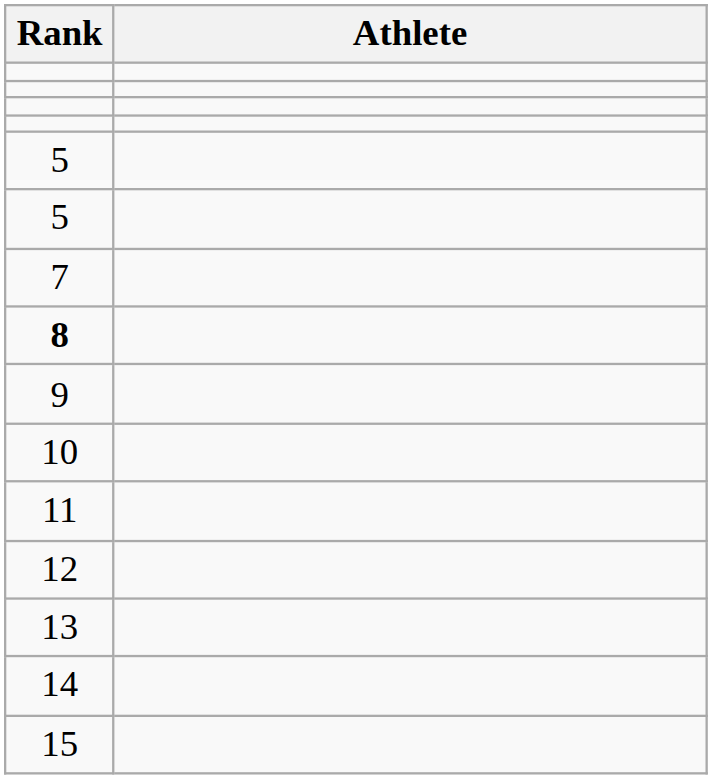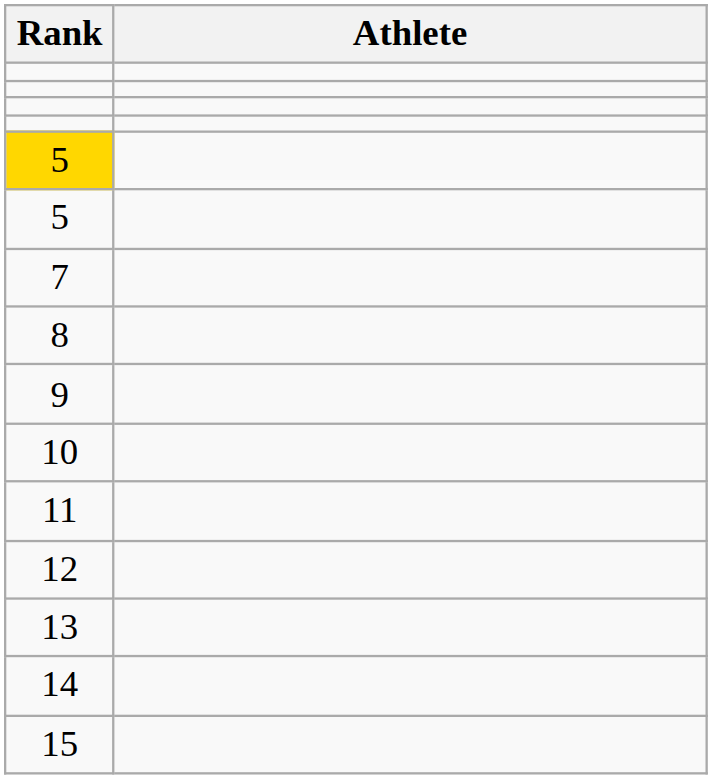(60, 159) no background -> (60, 159) gold background
(60, 334) bold -> (60, 334) normal
